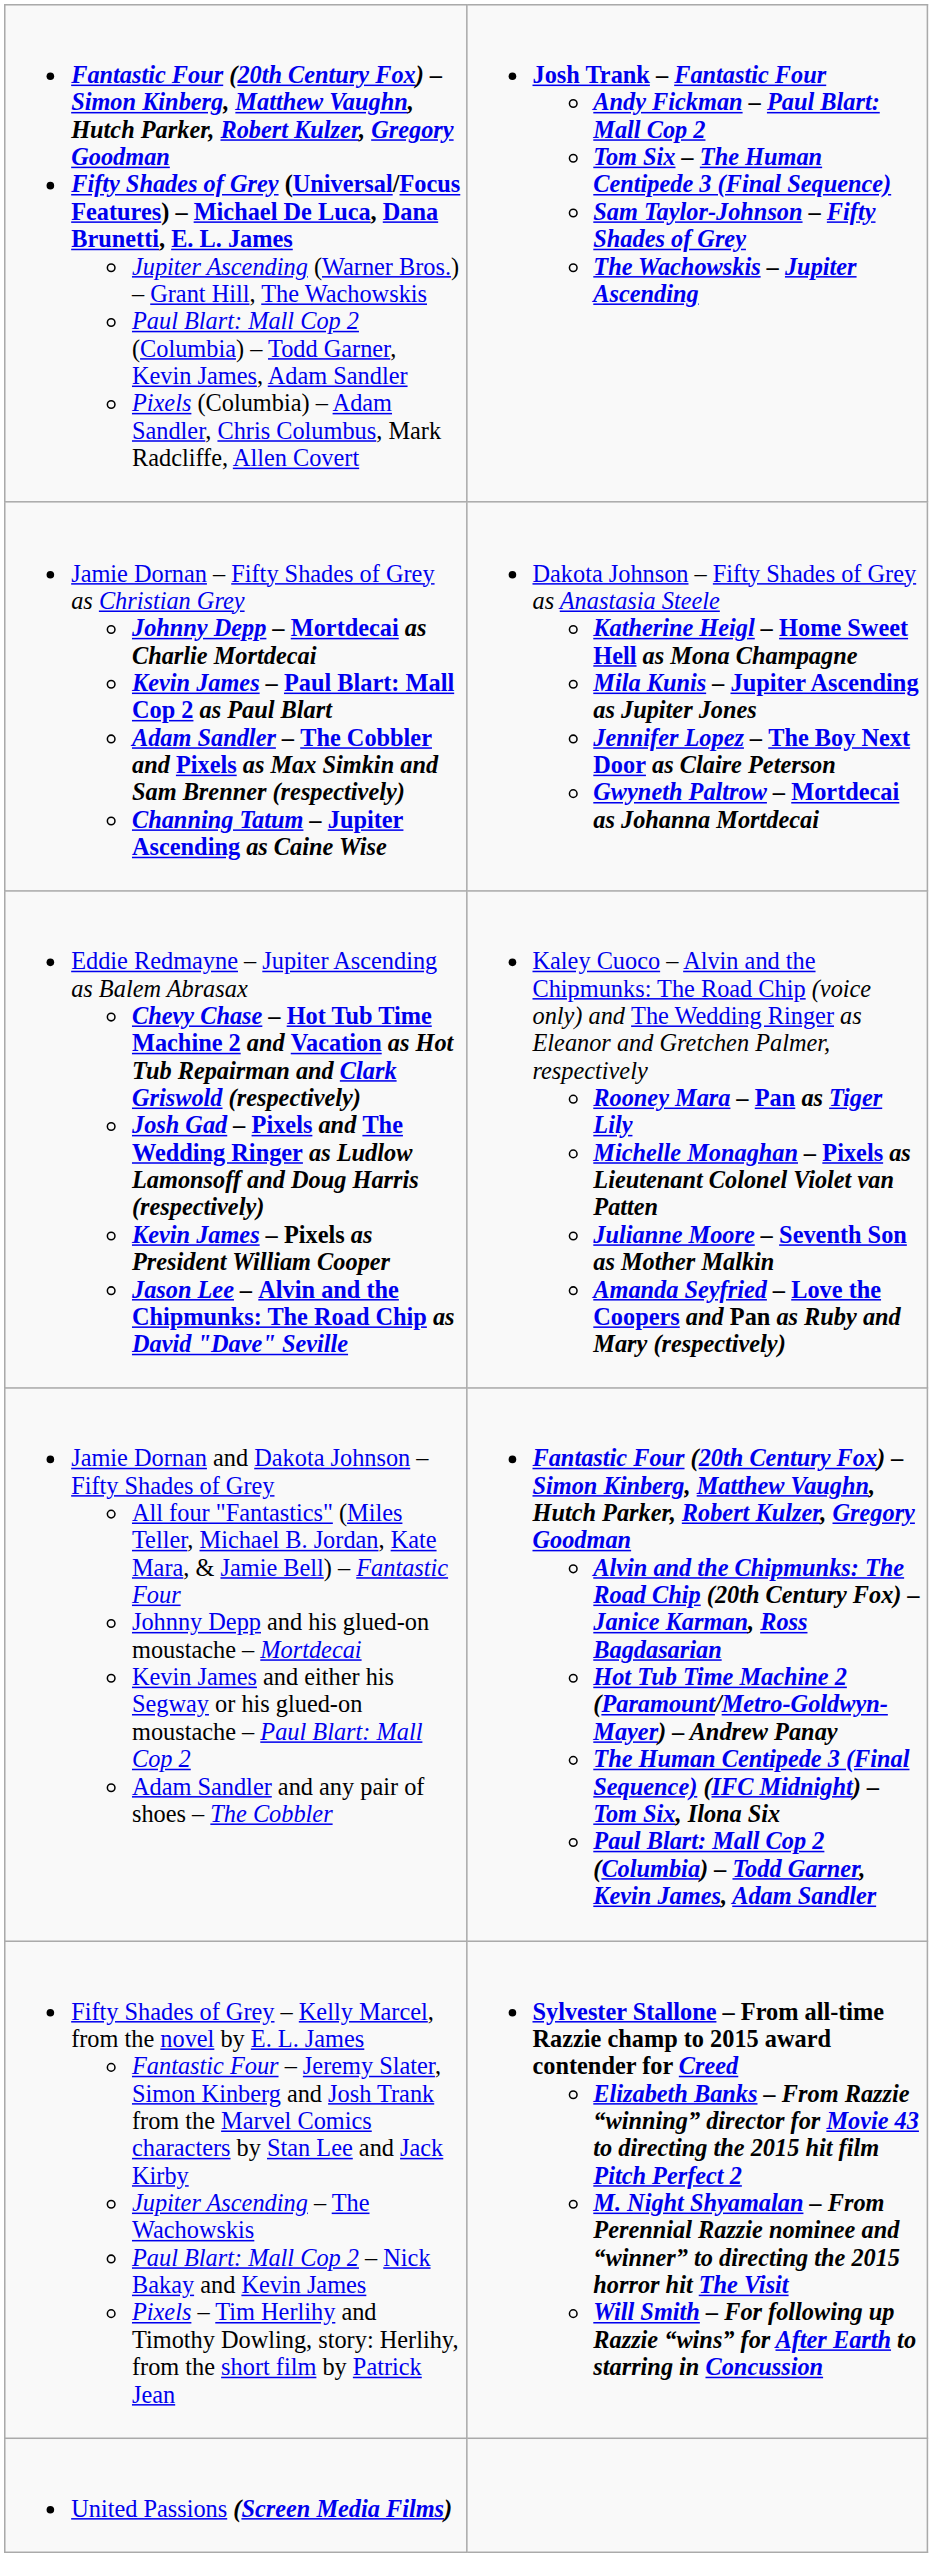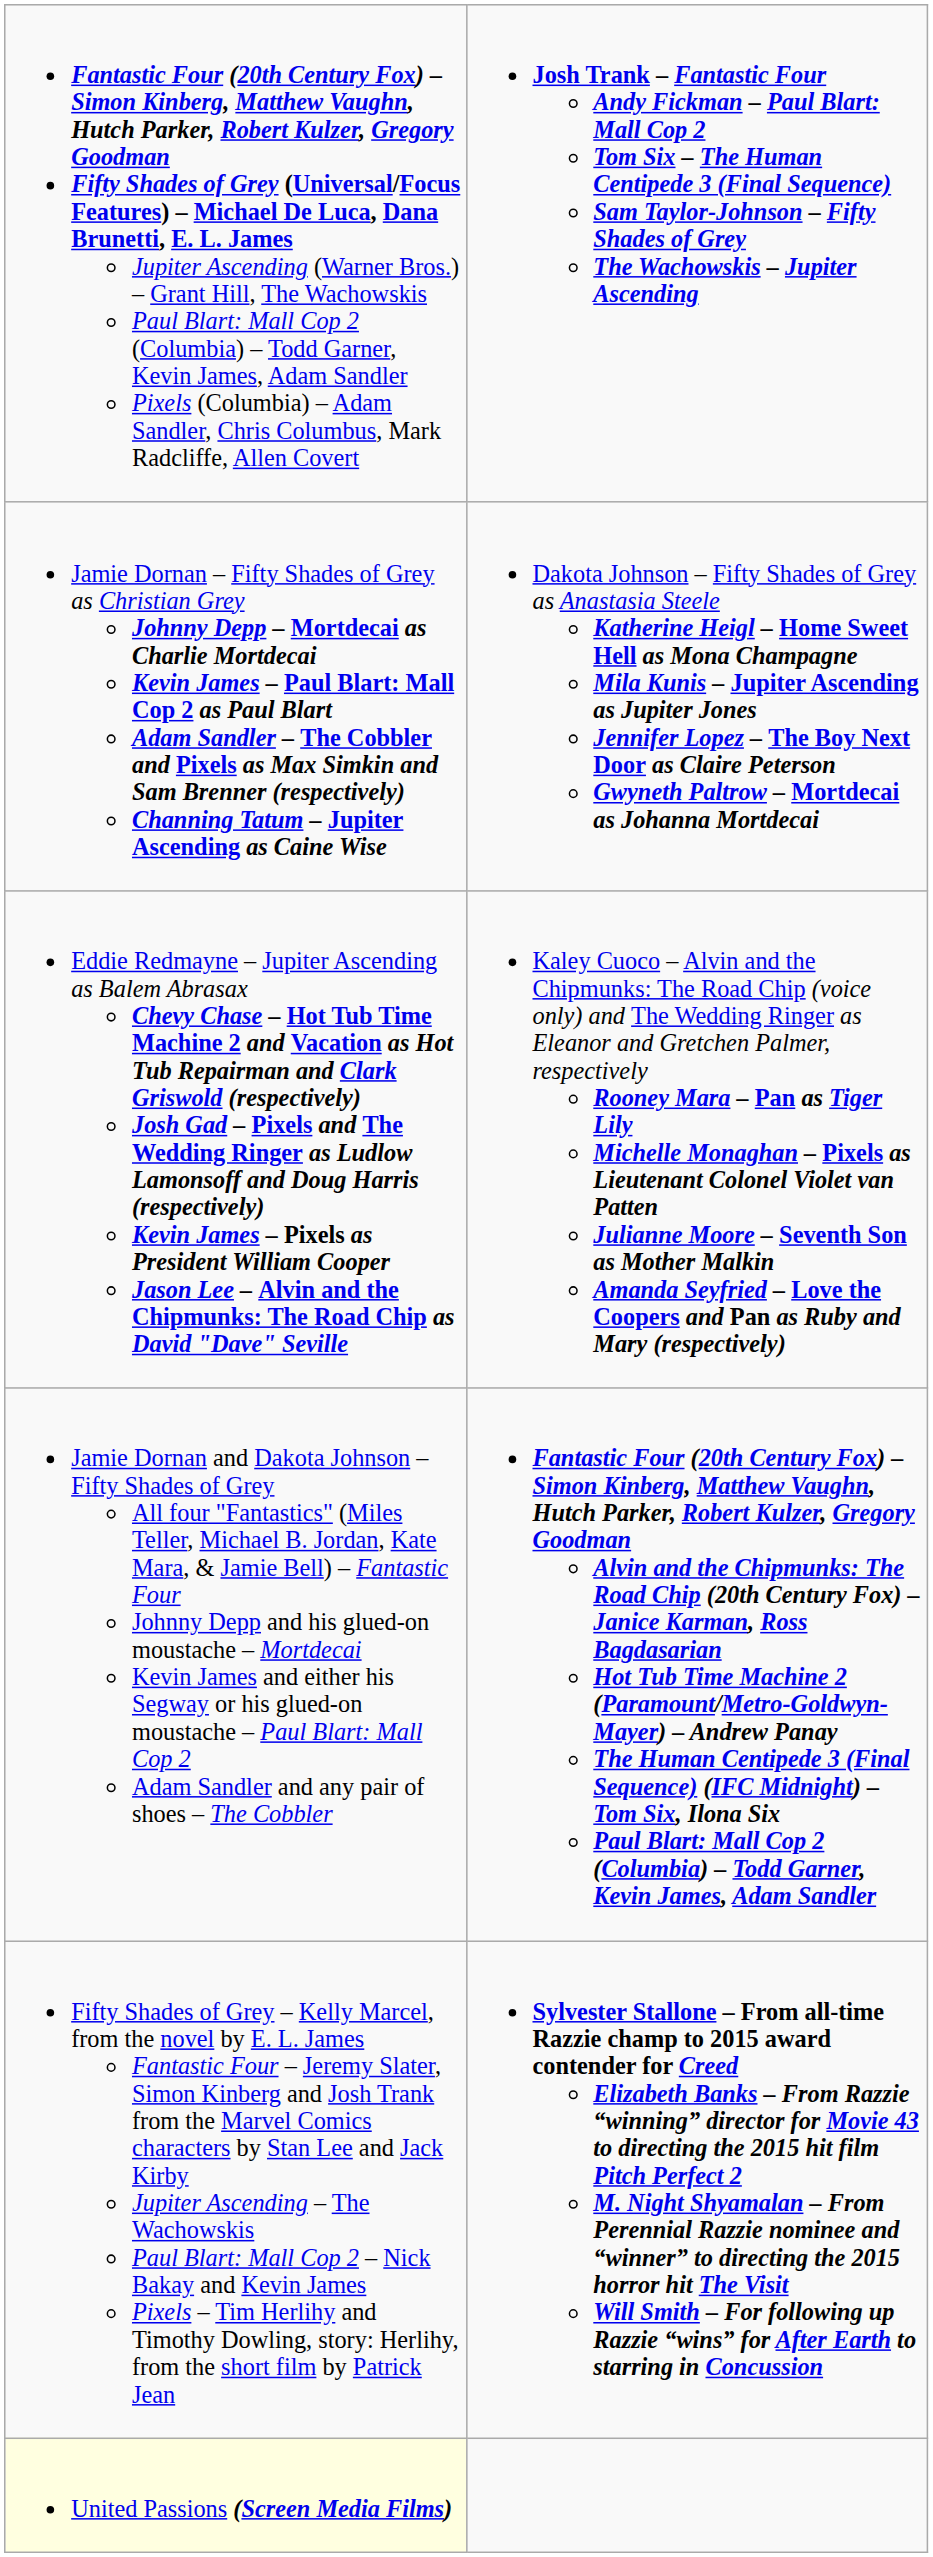(235, 2509) no background -> (235, 2509) lightyellow background
